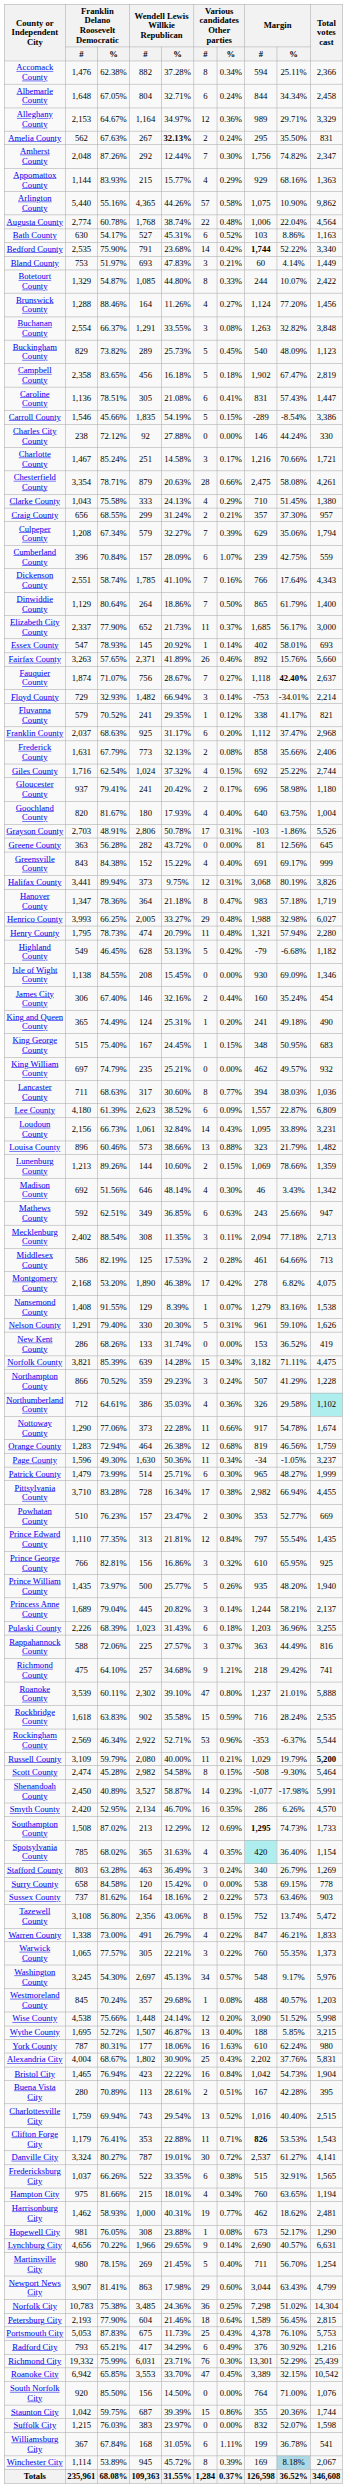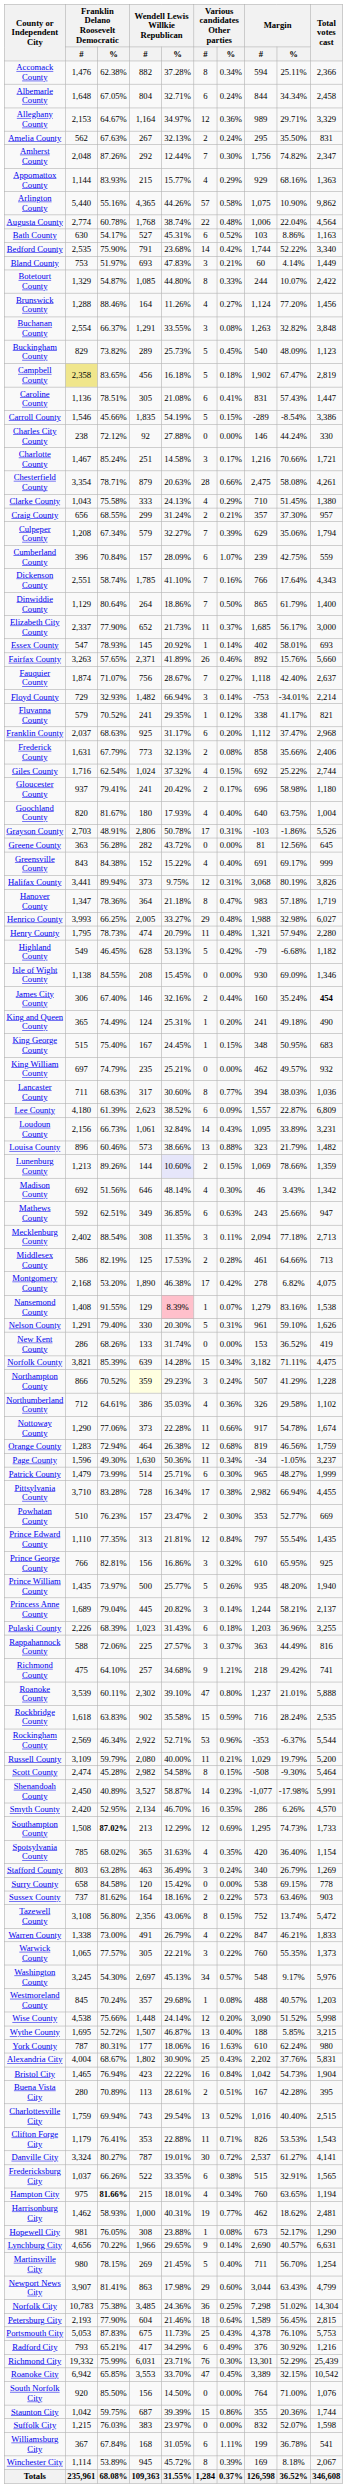(178, 138) bold -> (178, 138) normal
(261, 249) bold -> (261, 249) normal
(81, 375) no background -> (81, 375) khaki background
(294, 678) bold -> (294, 678) normal
(326, 998) normal -> (326, 998) bold
(178, 1166) no background -> (178, 1166) lavender background
(178, 1307) no background -> (178, 1307) pink background
(146, 1381) no background -> (146, 1381) lightyellow background
(326, 1404) paleturquoise background -> (326, 1404) no background
(326, 1759) bold -> (326, 1759) normal
(113, 1828) normal -> (113, 1828) bold
(261, 1828) bold -> (261, 1828) normal
(261, 1852) paleturquoise background -> (261, 1852) no background
(261, 2139) bold -> (261, 2139) normal
(113, 2195) normal -> (113, 2195) bold
(294, 2462) lightblue background -> (294, 2462) no background
